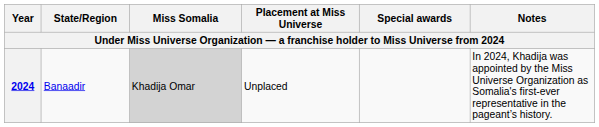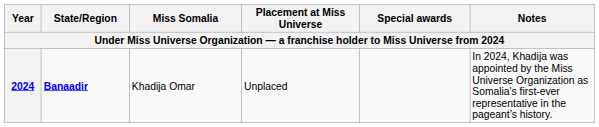(64, 86) normal -> (66, 86) bold
(163, 86) lightgrey background -> (163, 86) no background
